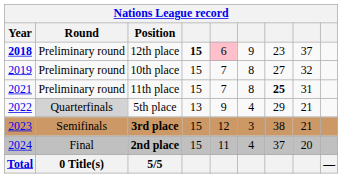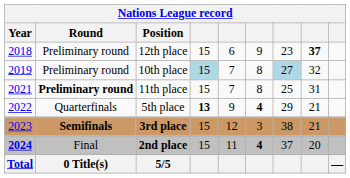(20, 51) bold -> (20, 51) normal
(196, 51) bold -> (204, 51) normal
(224, 51) pink background -> (232, 51) no background
(307, 51) normal -> (315, 51) bold
(196, 70) no background -> (204, 70) lightblue background
(279, 70) no background -> (287, 70) lightblue background
(82, 88) normal -> (86, 88) bold
(279, 88) bold -> (287, 88) normal
(82, 107) lightgrey background -> (86, 107) no background
(196, 107) normal -> (204, 107) bold
(251, 107) normal -> (259, 107) bold
(82, 126) normal -> (86, 126) bold
(20, 145) normal -> (20, 145) bold
(251, 145) normal -> (259, 145) bold
